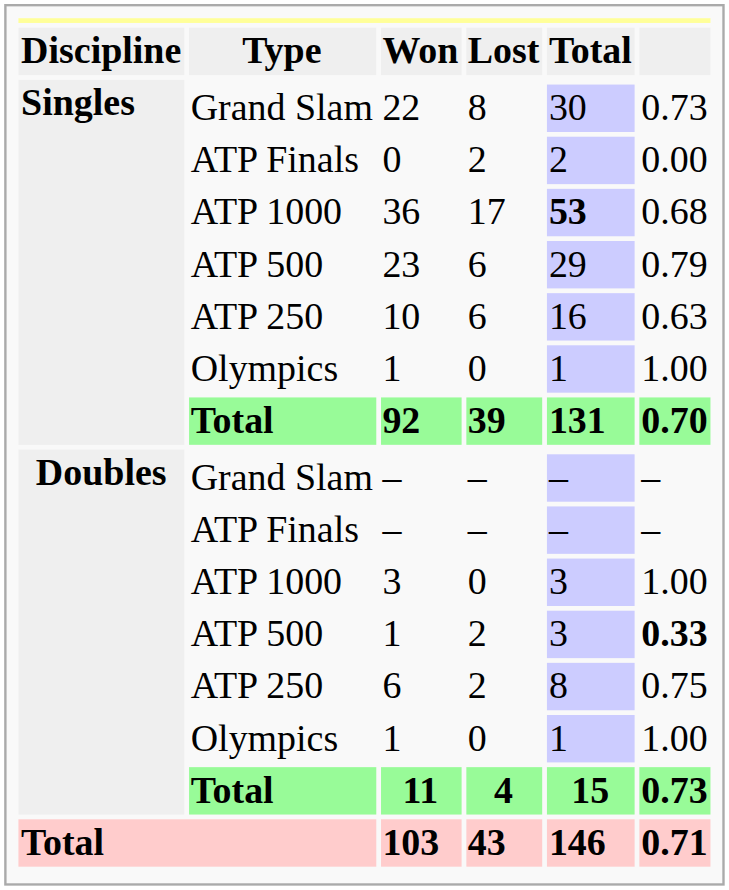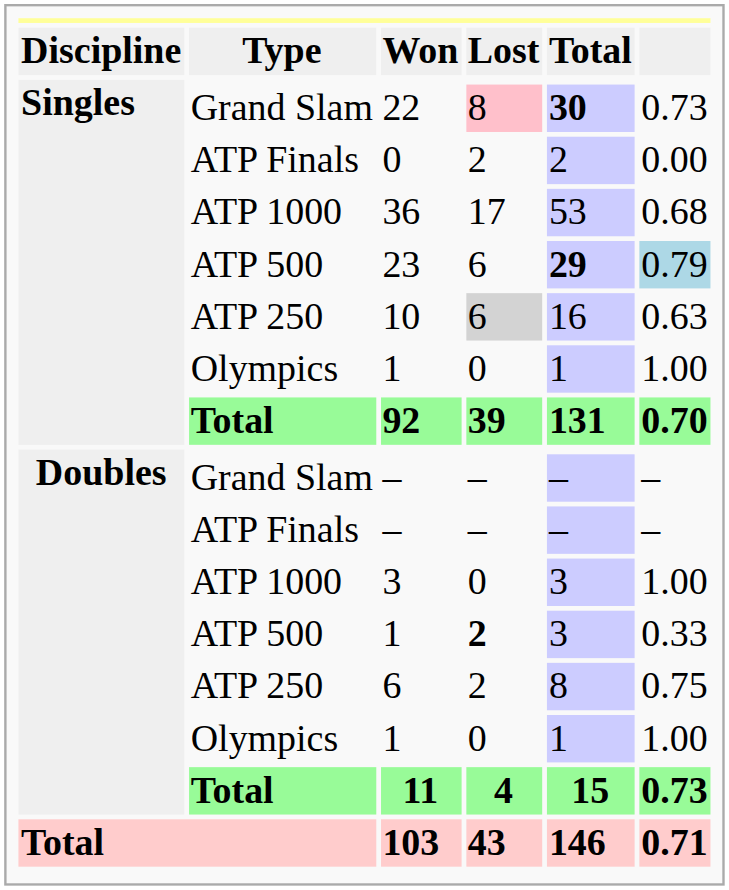(477, 108) no background -> (477, 108) pink background
(568, 108) normal -> (568, 108) bold
(568, 212) bold -> (568, 212) normal
(568, 264) normal -> (568, 264) bold
(674, 264) no background -> (674, 264) lightblue background
(477, 316) no background -> (477, 316) lightgrey background
(477, 634) normal -> (477, 634) bold
(674, 634) bold -> (674, 634) normal
